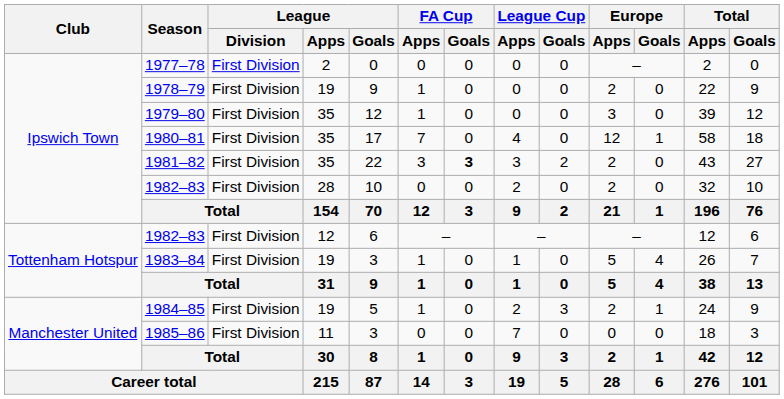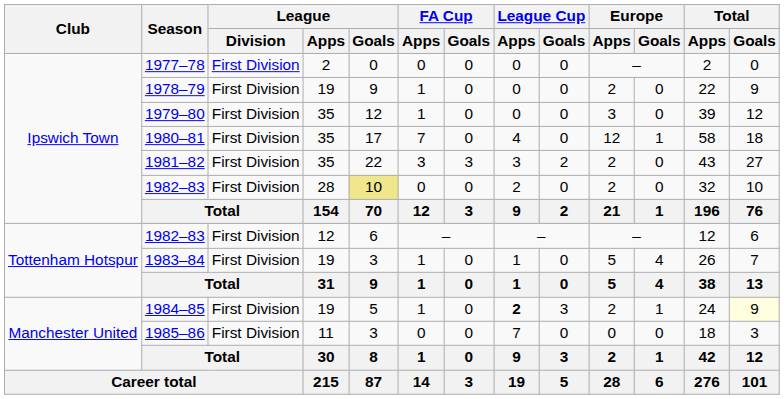(469, 162) bold -> (469, 162) normal
(374, 187) no background -> (374, 187) khaki background
(516, 308) normal -> (516, 308) bold
(755, 308) no background -> (755, 308) lightyellow background
